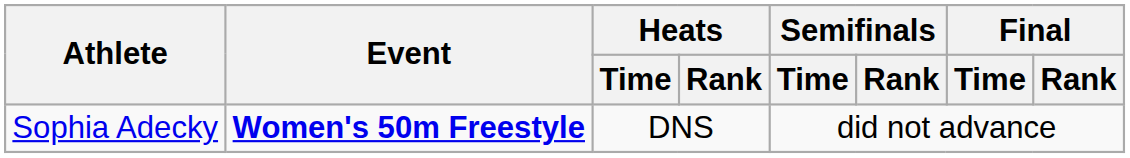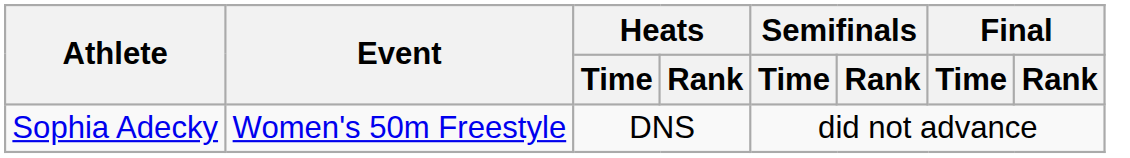(409, 128) bold -> (399, 128) normal
